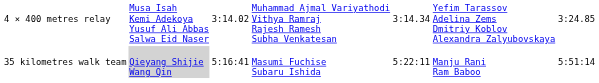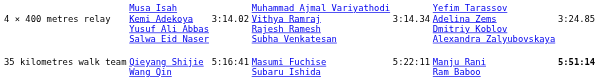(166, 67) lightgrey background -> (166, 67) no background
(577, 62) normal -> (577, 62) bold
